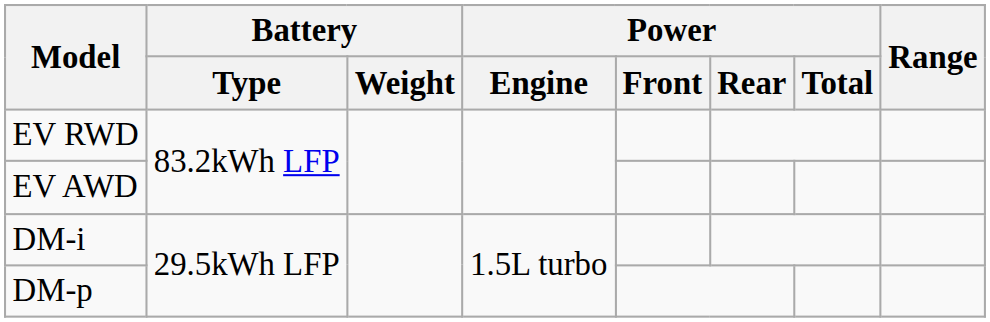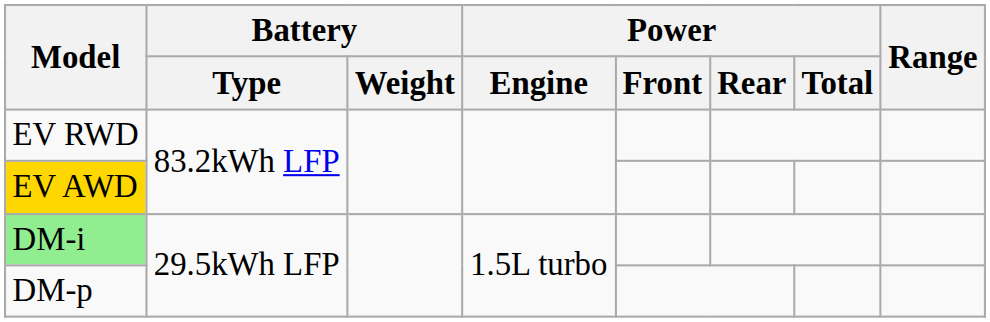(75, 186) no background -> (75, 186) gold background
(49, 238) no background -> (49, 238) lightgreen background
